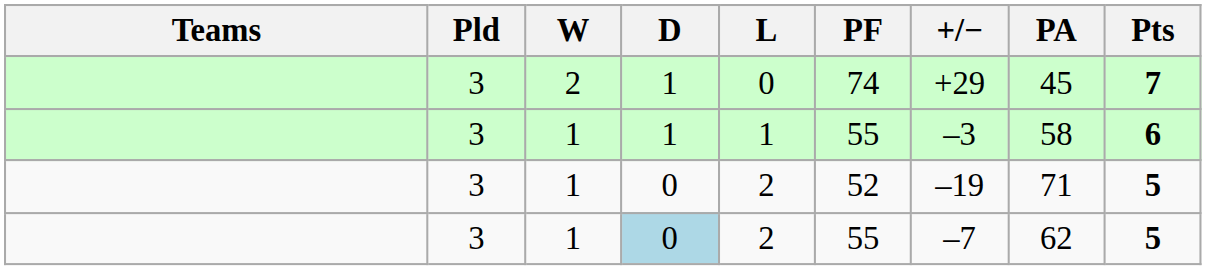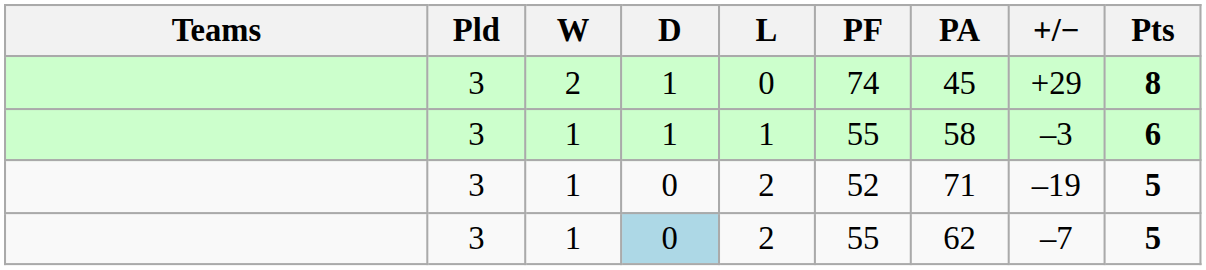columns swapped: (1056, 30) <-> (960, 30)
(1153, 82) 7 -> (1153, 82) 8
